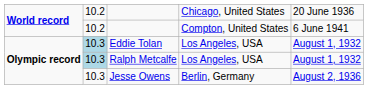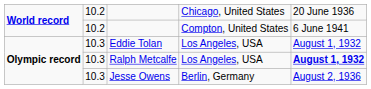(95, 44) lightblue background -> (95, 44) no background
(95, 60) lightblue background -> (95, 60) no background
(327, 60) normal -> (329, 60) bold
